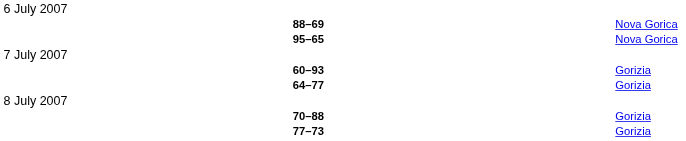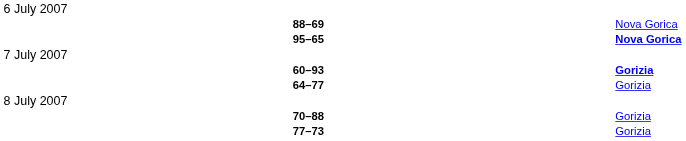(647, 39) normal -> (648, 39) bold
(633, 71) normal -> (634, 71) bold
